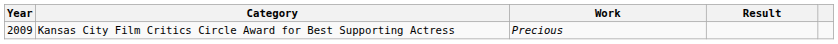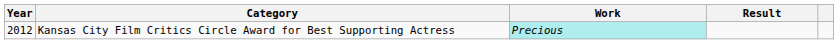(20, 30) 2009 -> (20, 30) 2012
(537, 30) no background -> (537, 30) paleturquoise background
